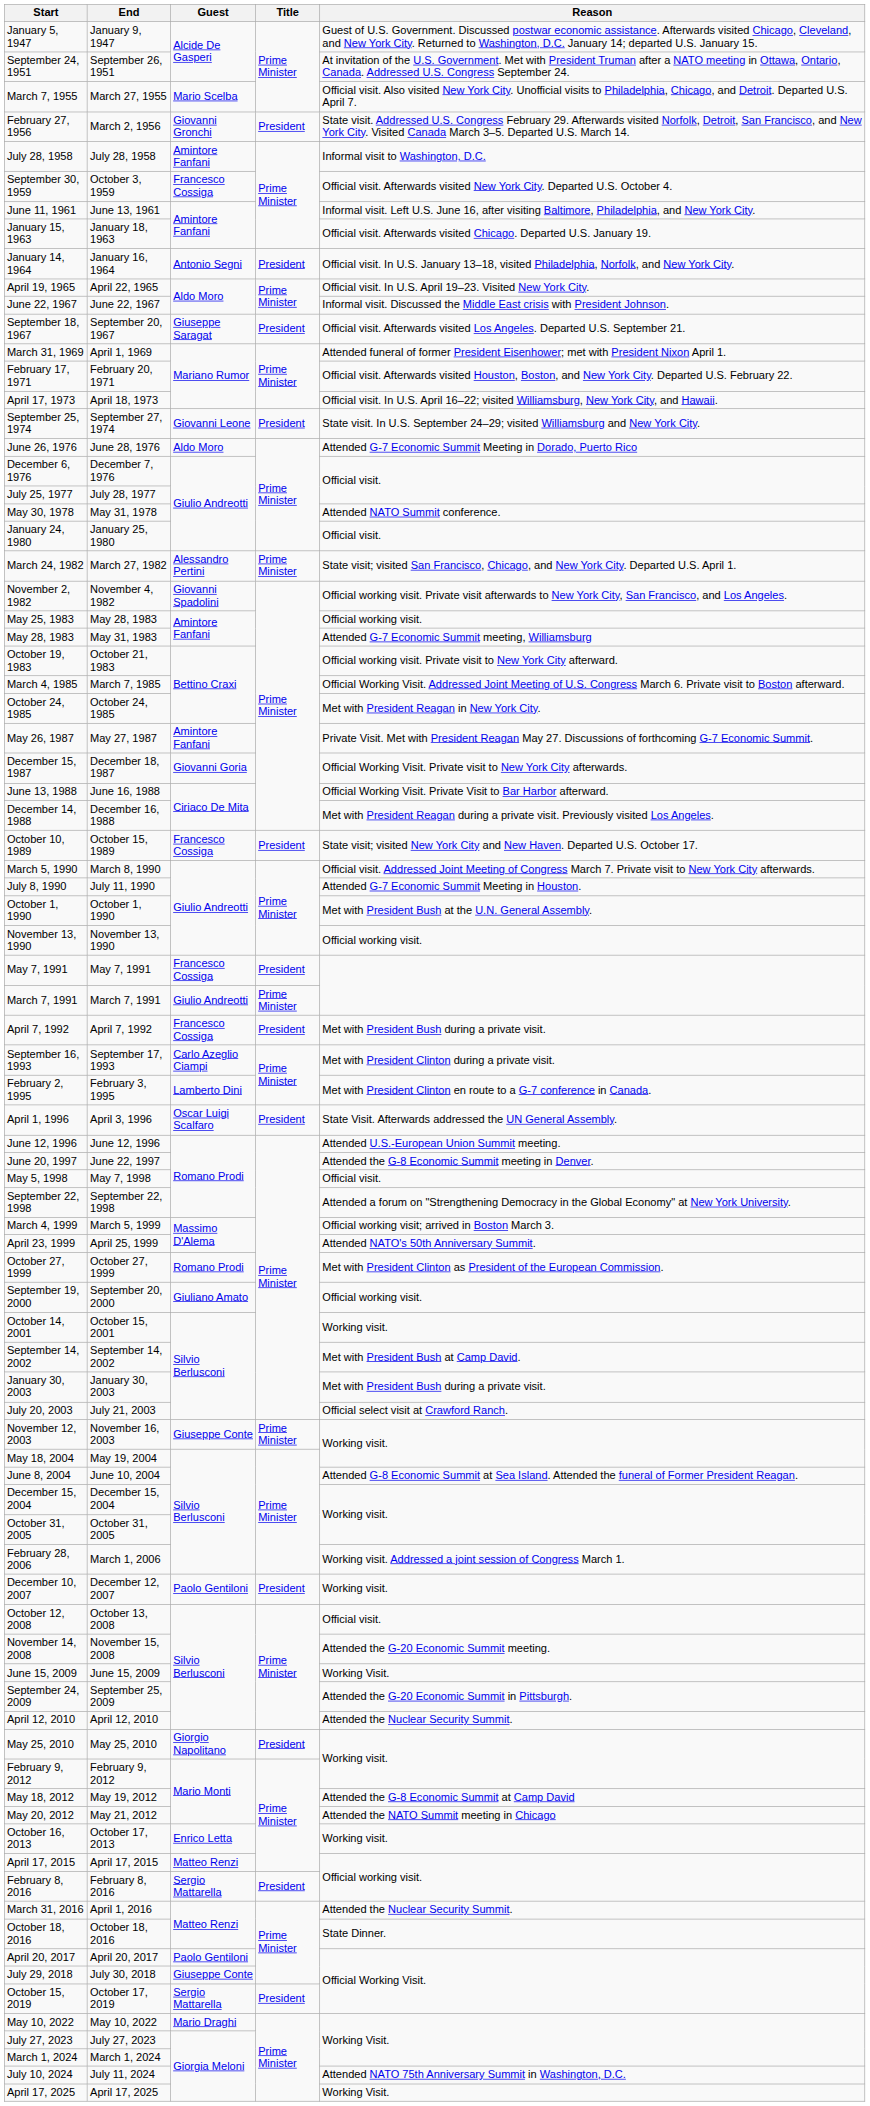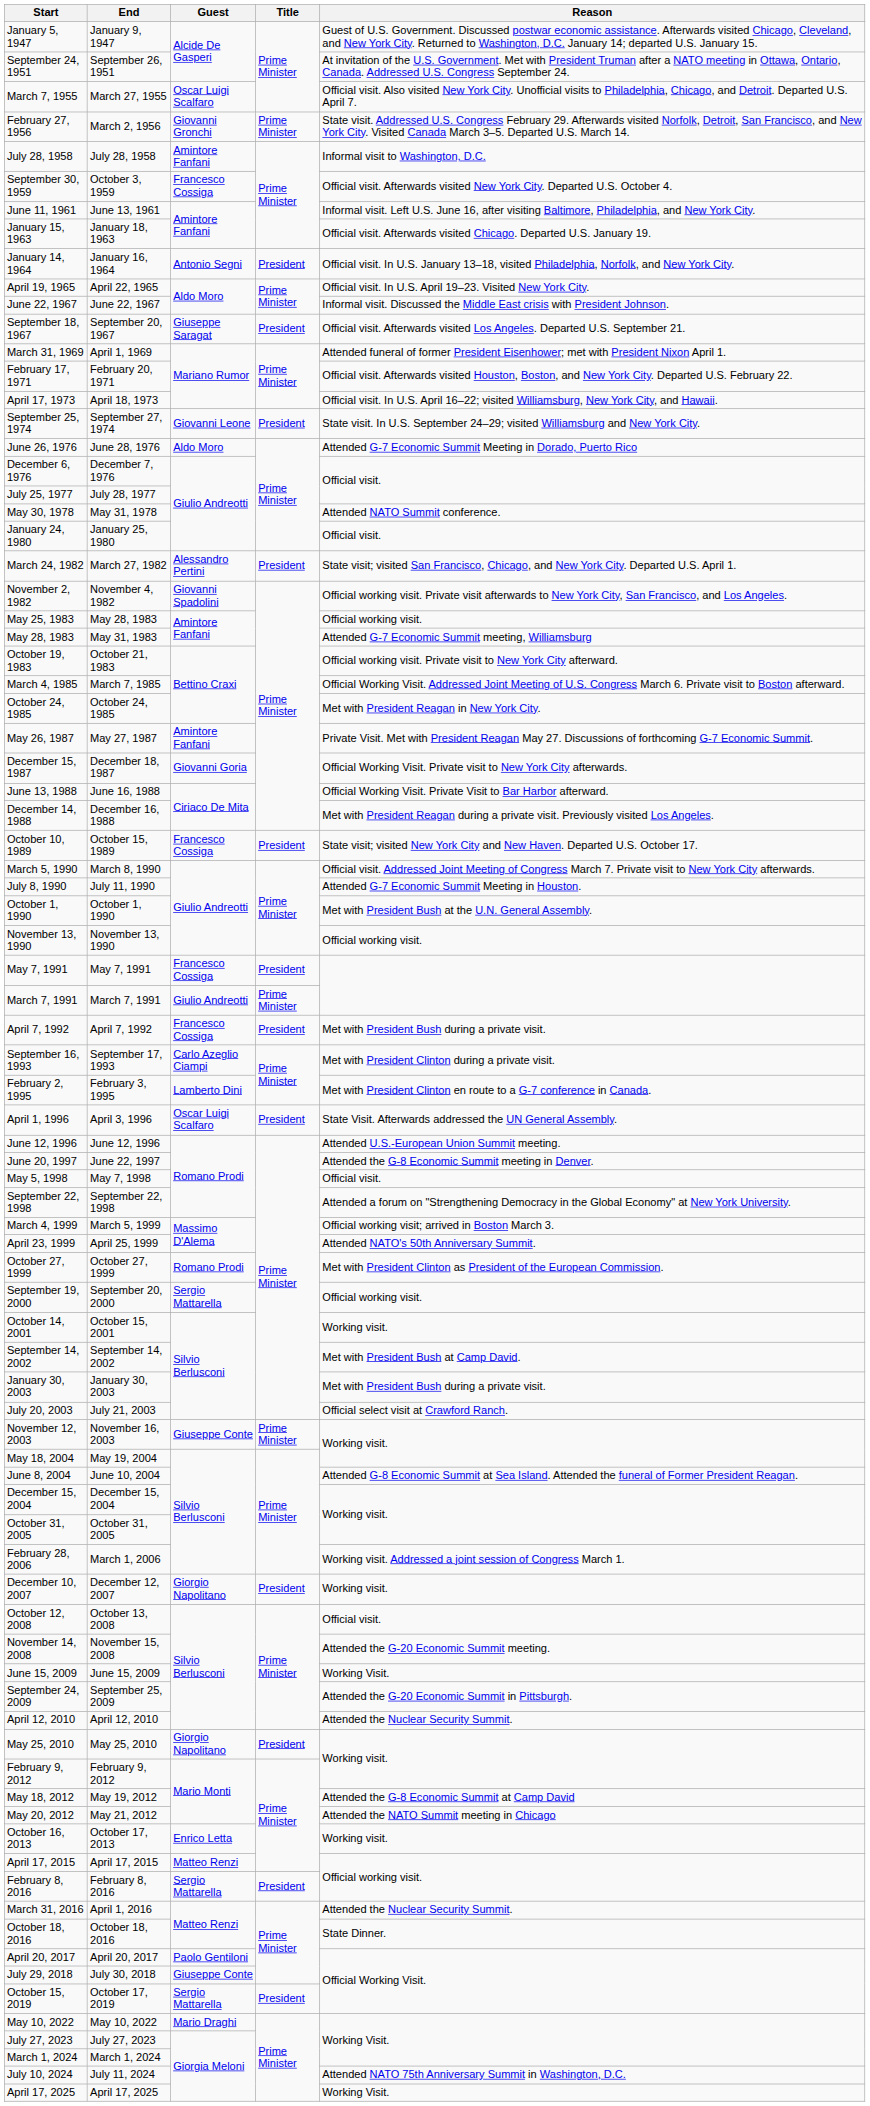(205, 96) Mario Scelba -> (201, 96) Oscar Luigi Scalfaro
(281, 126) President -> (277, 126) Prime Minister
(277, 566) Prime Minister -> (281, 566) President
(211, 1297) Giuliano Amato -> (197, 1297) Sergio Mattarella
(211, 1589) Paolo Gentiloni -> (200, 1589) Giorgio Napolitano
